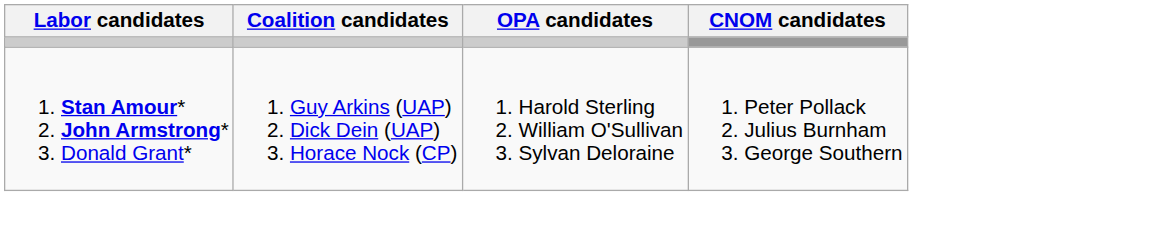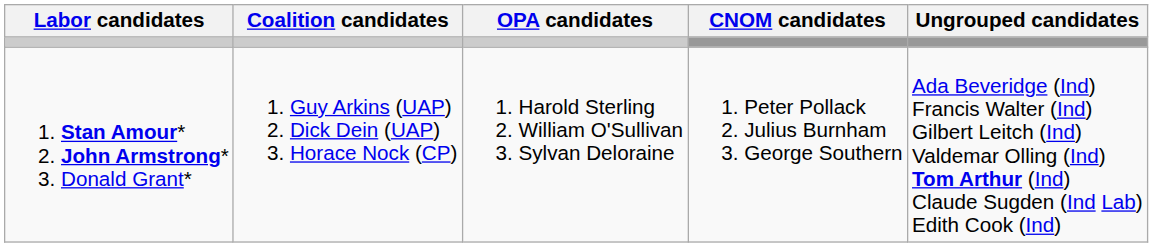+ column: (1027, 20)
